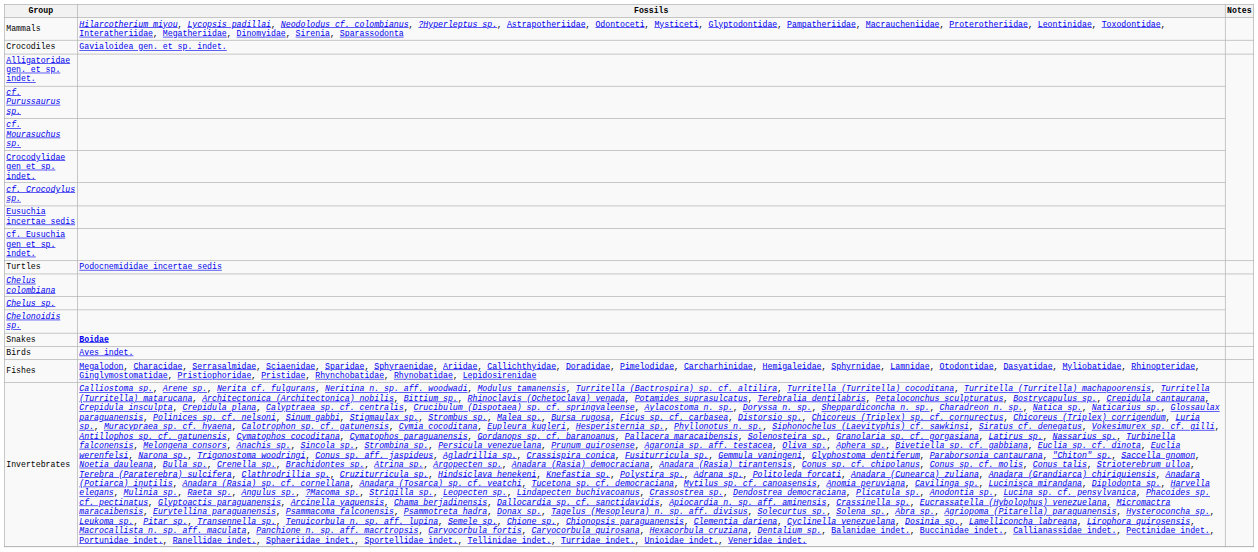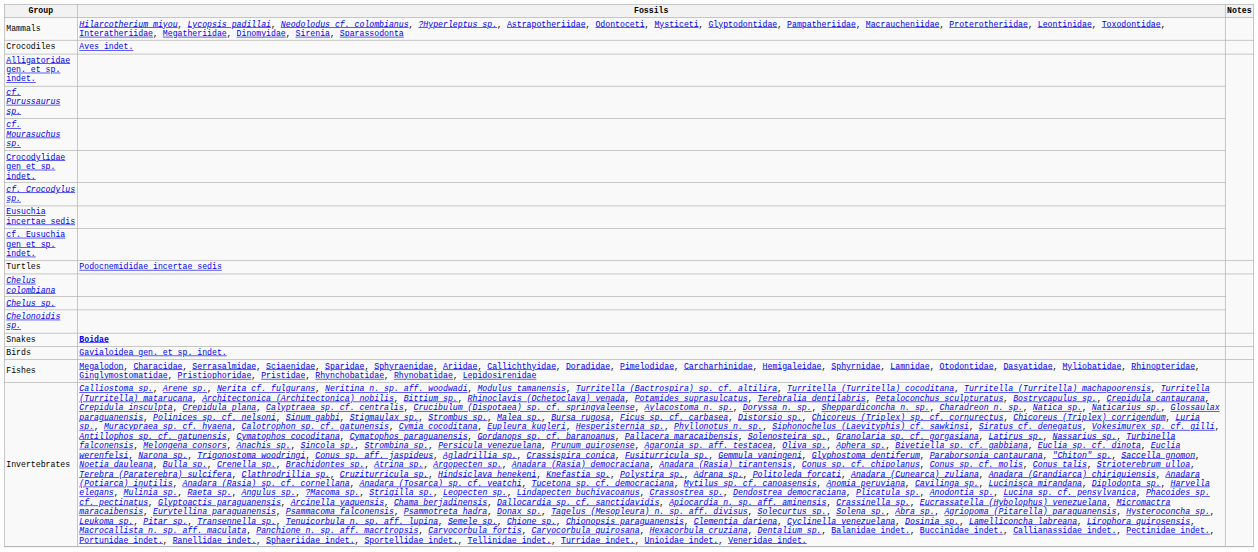(153, 47) Gavialoidea gen. et sp. indet. -> (106, 47) Aves indet.
(106, 353) Aves indet. -> (153, 353) Gavialoidea gen. et sp. indet.
